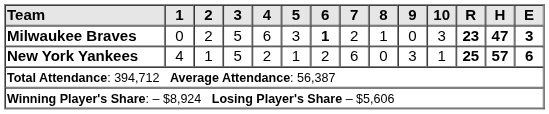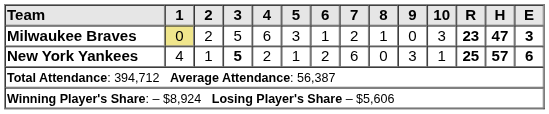(179, 35) no background -> (179, 35) khaki background
(325, 35) bold -> (325, 35) normal
(238, 56) normal -> (238, 56) bold
